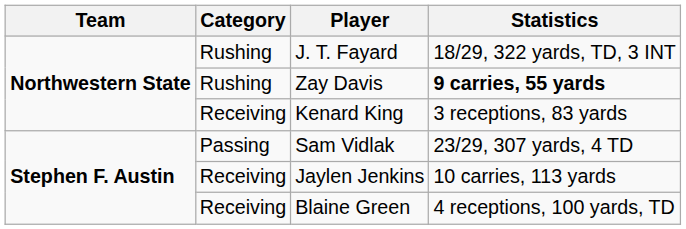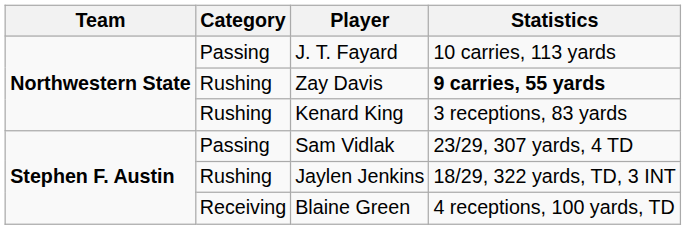(236, 51) Rushing -> (235, 51) Passing
(555, 51) 18/29, 322 yards, TD, 3 INT -> (525, 51) 10 carries, 113 yards
(243, 114) Receiving -> (236, 114) Rushing
(243, 176) Receiving -> (236, 176) Rushing
(525, 176) 10 carries, 113 yards -> (555, 176) 18/29, 322 yards, TD, 3 INT
